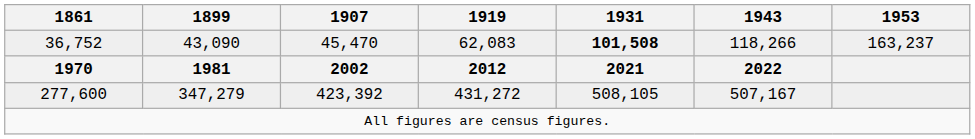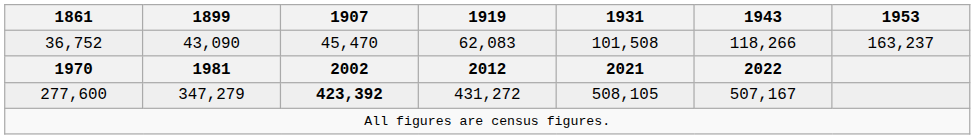(625, 43) bold -> (625, 43) normal
(349, 95) normal -> (349, 95) bold
